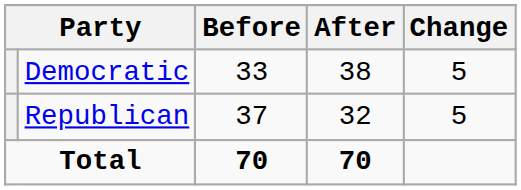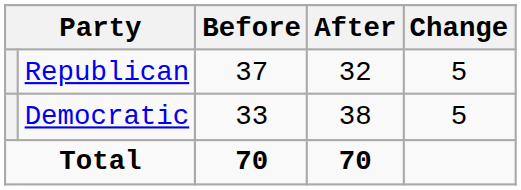rows swapped: (107, 72) <-> (107, 117)
